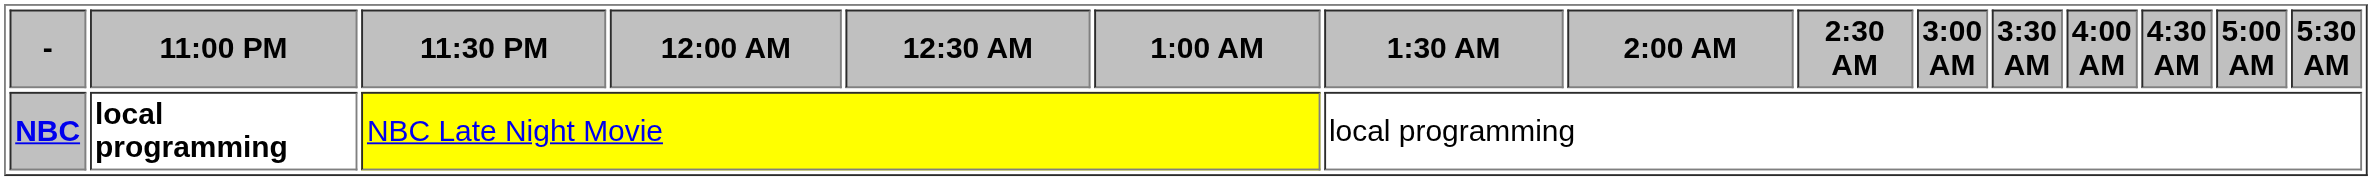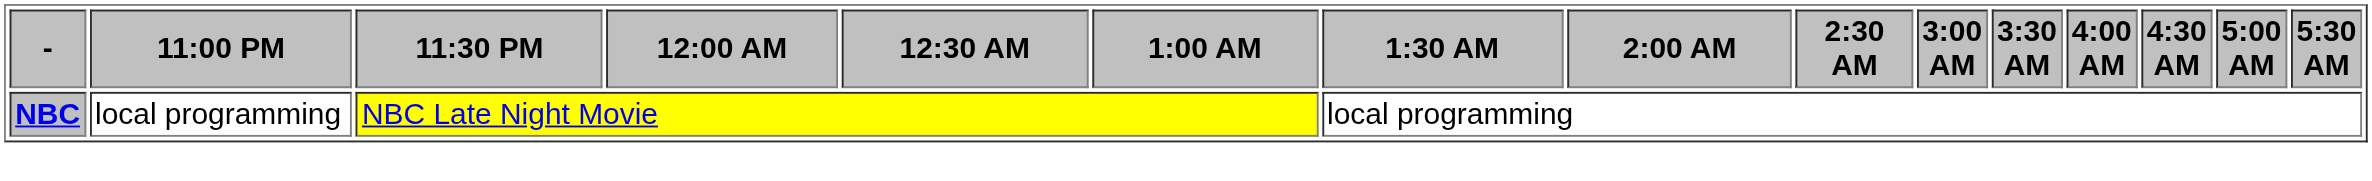(191, 130) bold -> (218, 113) normal
